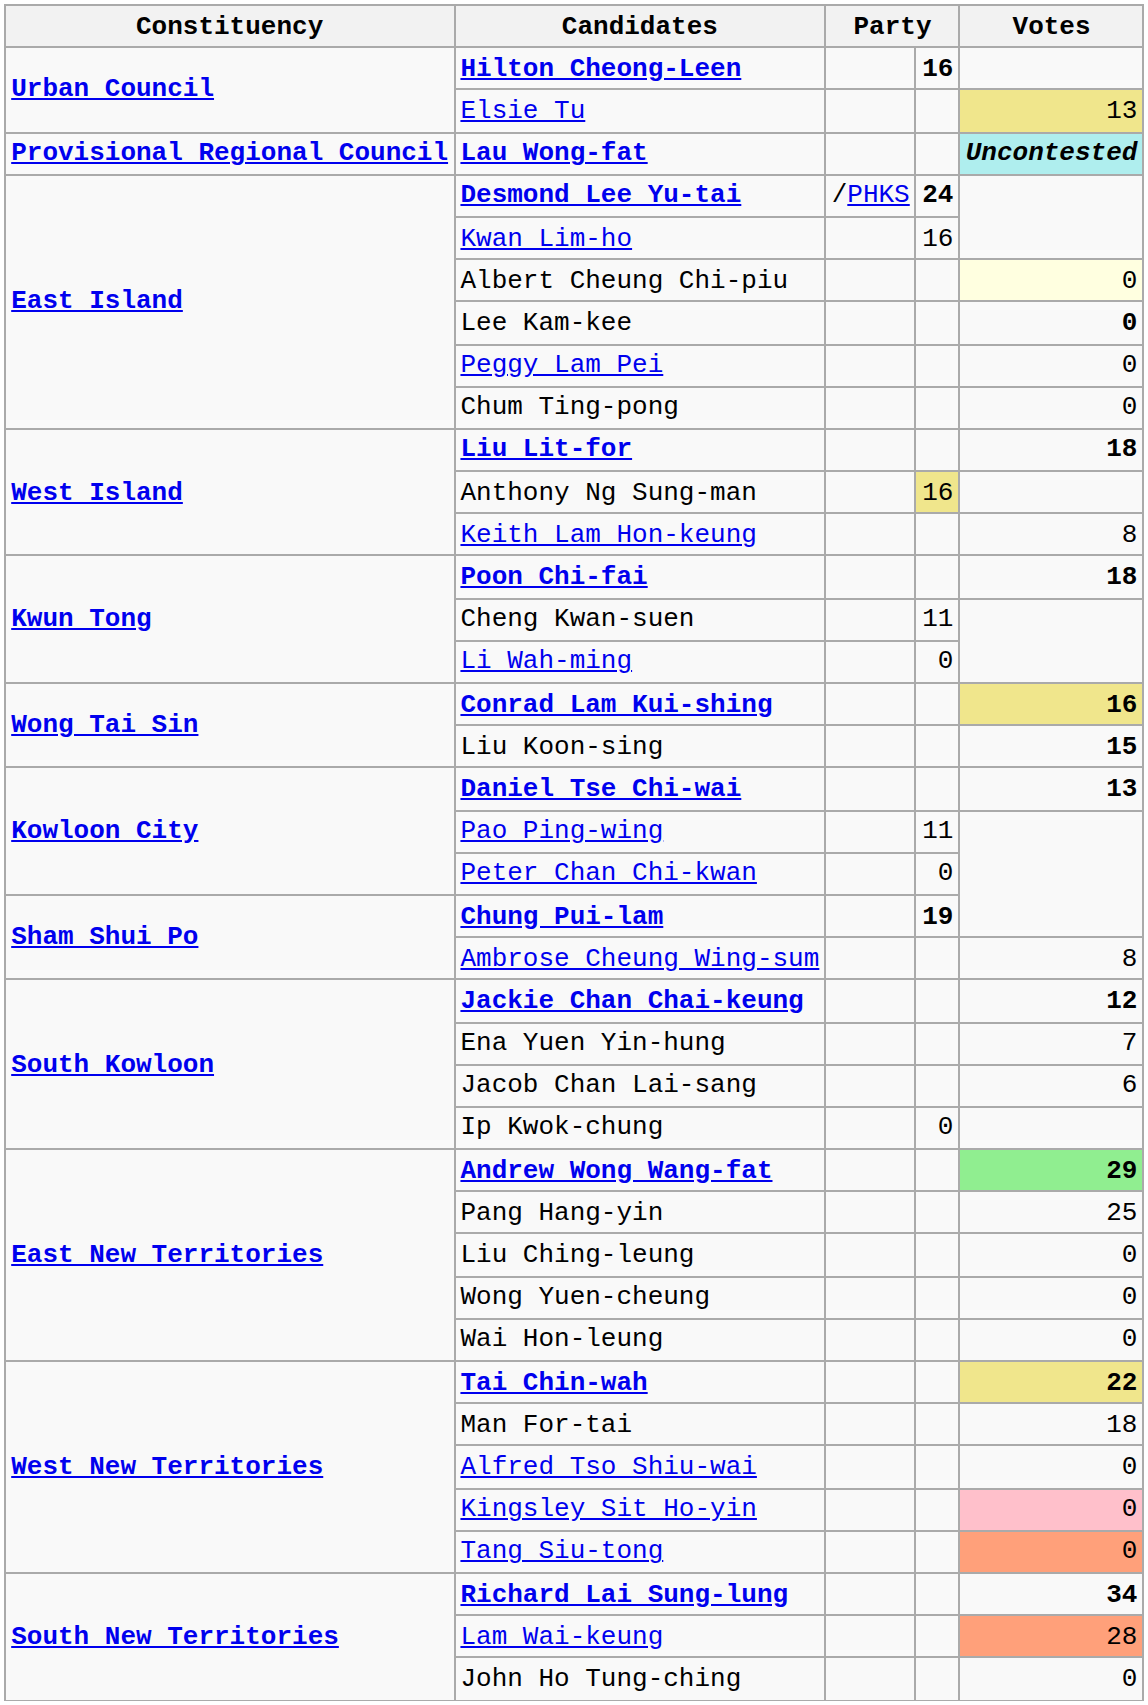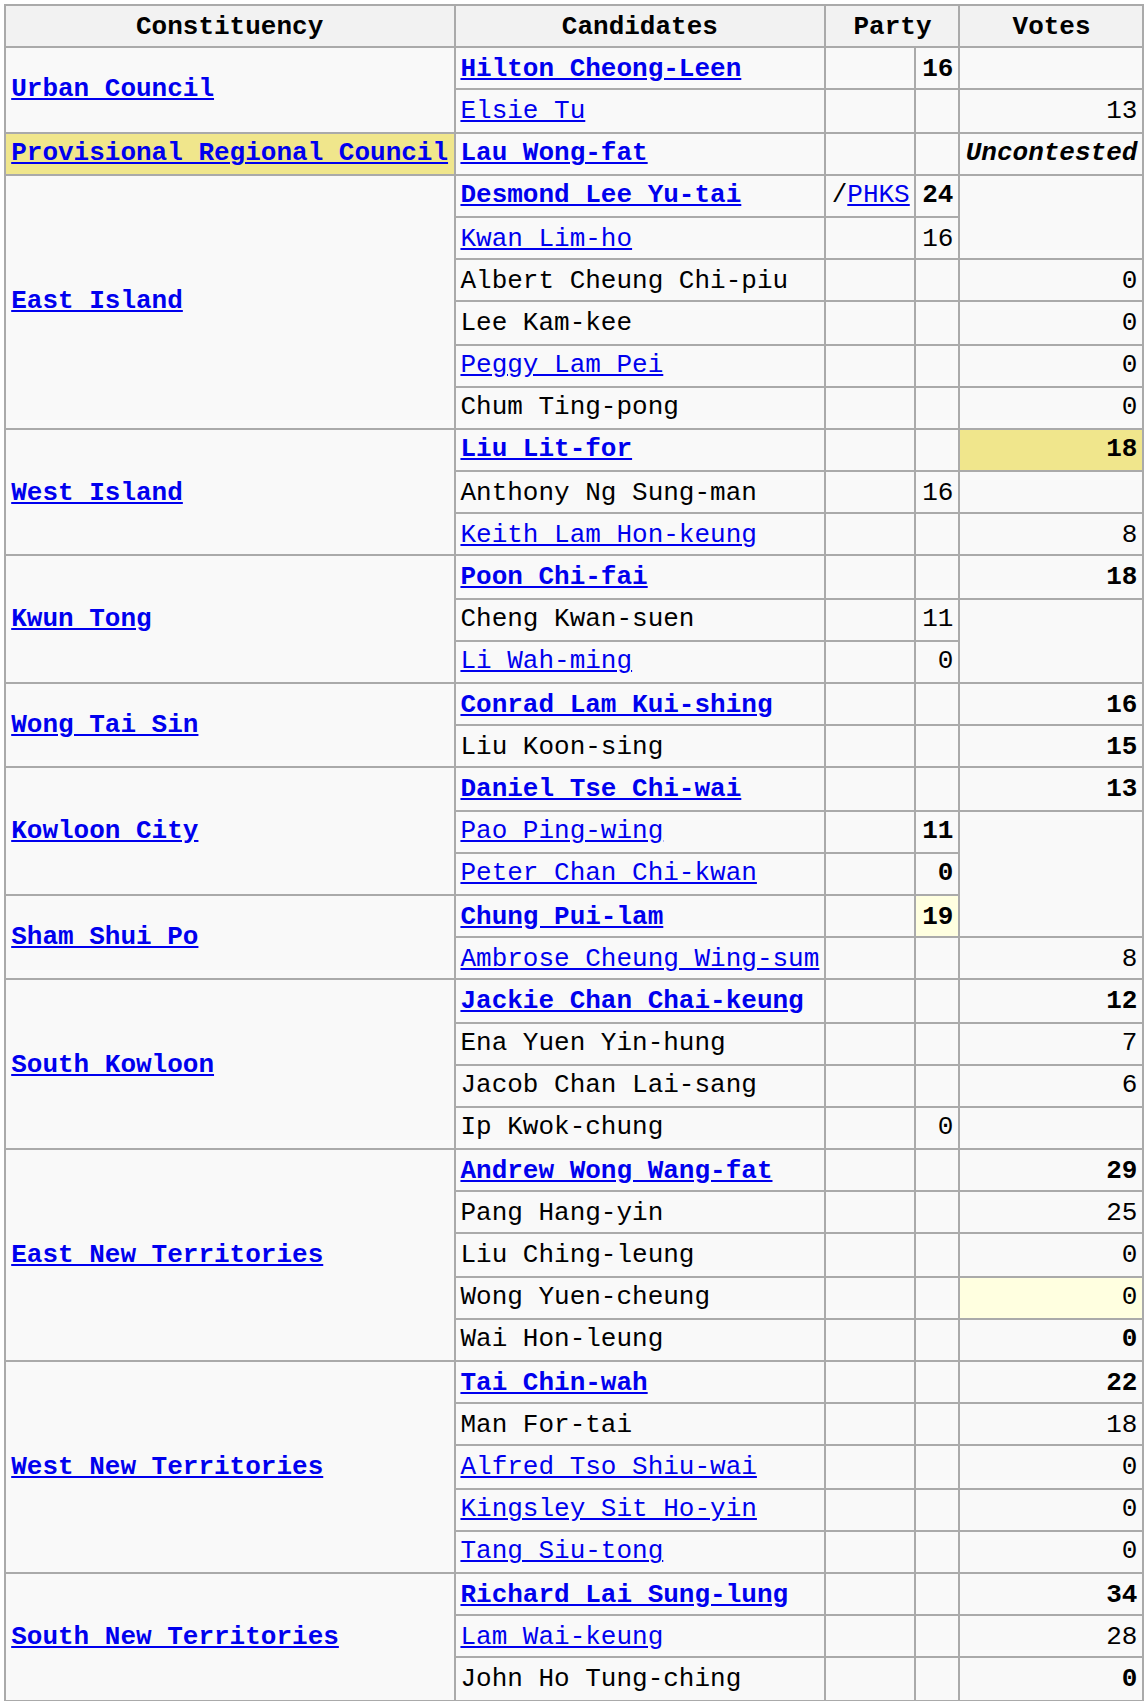(1122, 111) khaki background -> (1122, 111) no background
(230, 153) no background -> (230, 153) khaki background
(1052, 153) paleturquoise background -> (1052, 153) no background
(1130, 280) lightyellow background -> (1130, 280) no background
(1130, 323) bold -> (1130, 323) normal
(1122, 450) no background -> (1122, 450) khaki background
(938, 492) khaki background -> (938, 492) no background
(1122, 704) khaki background -> (1122, 704) no background
(938, 831) normal -> (938, 831) bold
(946, 874) normal -> (946, 874) bold
(938, 916) no background -> (938, 916) lightyellow background
(1122, 1170) lightgreen background -> (1122, 1170) no background
(1130, 1297) no background -> (1130, 1297) lightyellow background
(1130, 1340) normal -> (1130, 1340) bold
(1122, 1382) khaki background -> (1122, 1382) no background
(1130, 1509) pink background -> (1130, 1509) no background
(1130, 1552) lightsalmon background -> (1130, 1552) no background
(1122, 1636) lightsalmon background -> (1122, 1636) no background
(1130, 1679) normal -> (1130, 1679) bold
